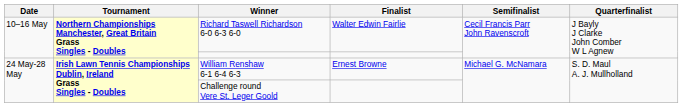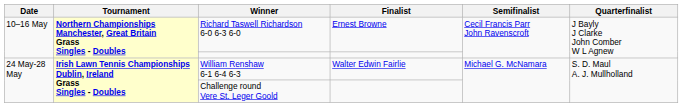(369, 24) Walter Edwin Fairlie -> (359, 24) Ernest Browne
(359, 64) Ernest Browne -> (369, 64) Walter Edwin Fairlie
